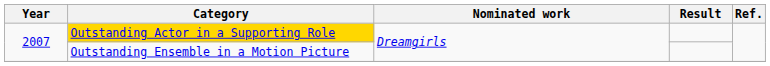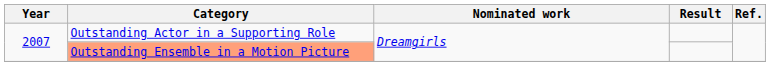(203, 33) gold background -> (203, 33) no background
(210, 52) no background -> (210, 52) lightsalmon background
